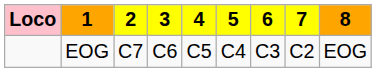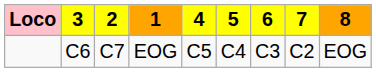columns swapped: (87, 20) <-> (165, 20)
